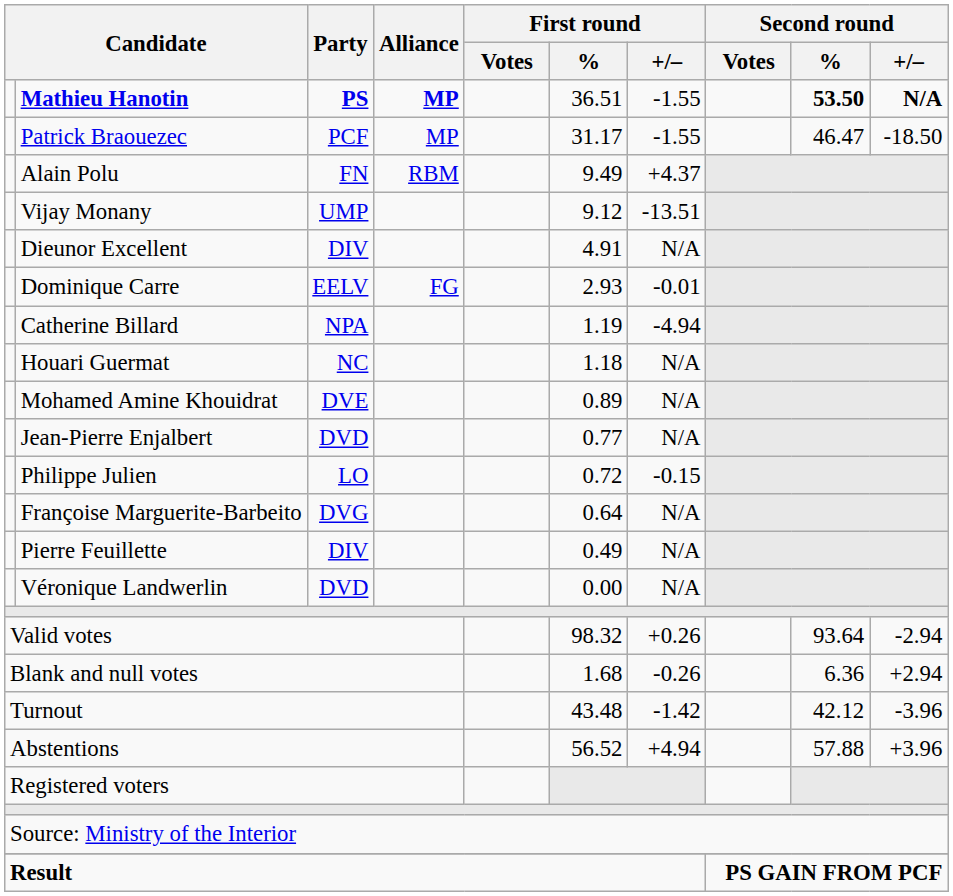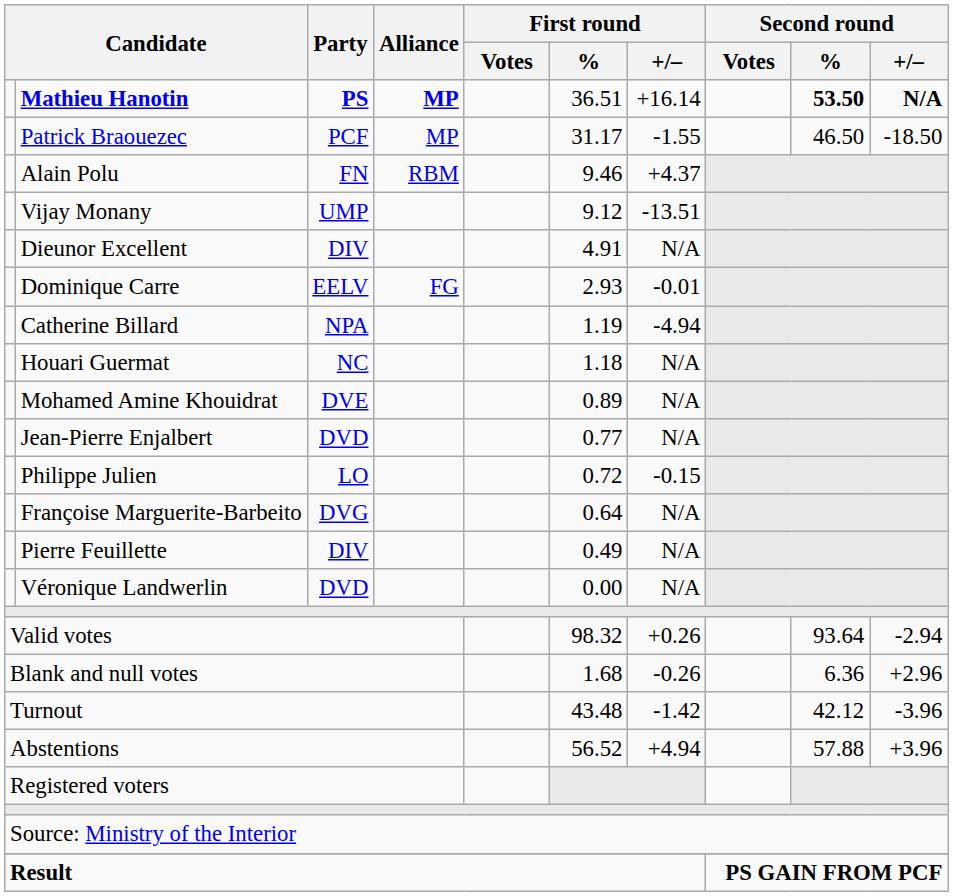(677, 98) -1.55 -> (668, 98) +16.14
(839, 136) 46.47 -> (839, 136) 46.50
(603, 173) 9.49 -> (603, 173) 9.46
(916, 673) +2.94 -> (916, 673) +2.96
